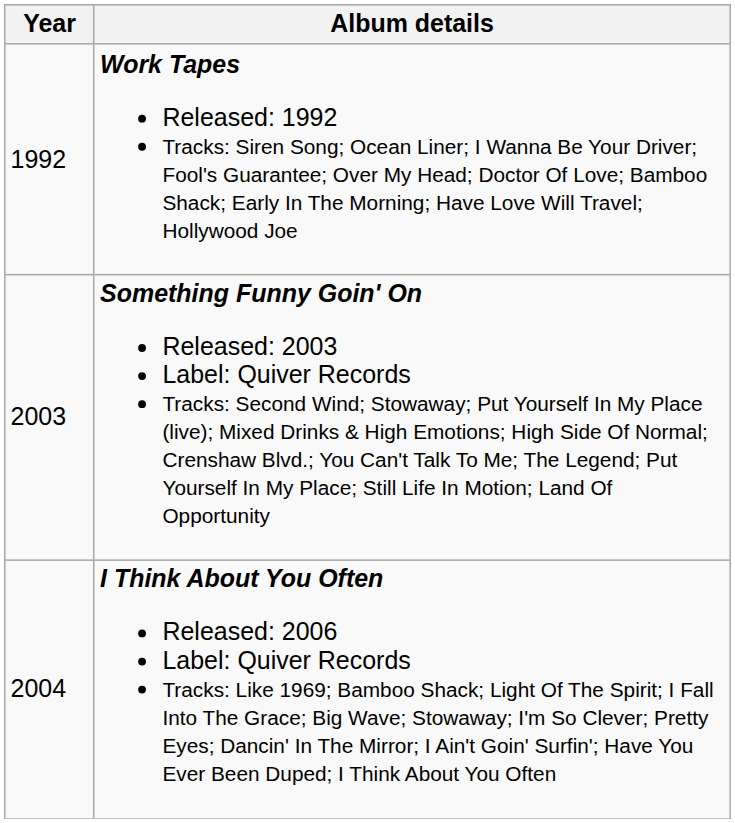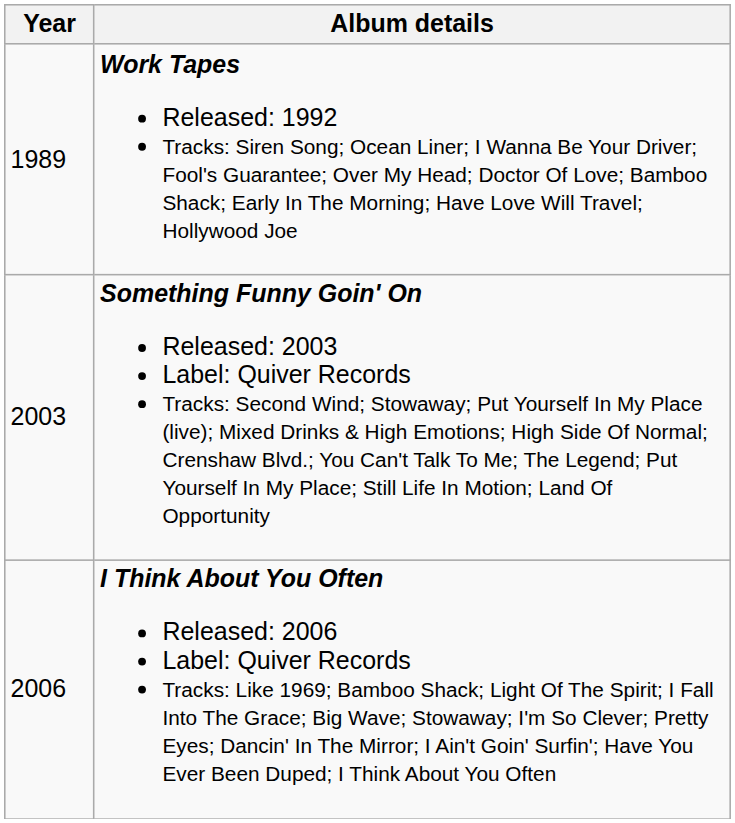(38, 159) 1992 -> (38, 159) 1989
(38, 689) 2004 -> (38, 689) 2006
